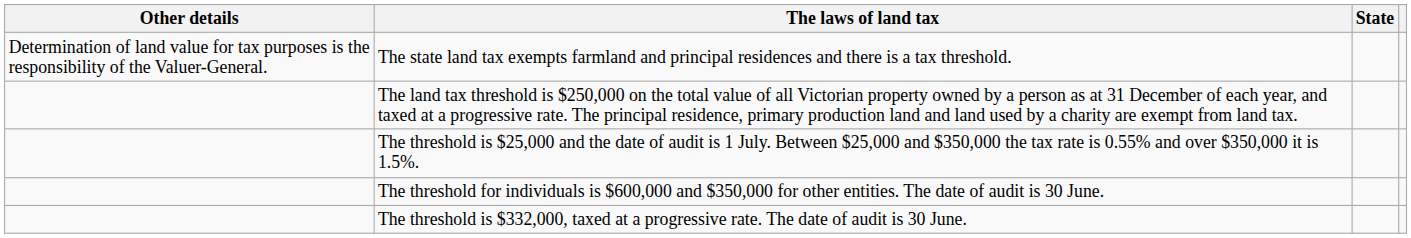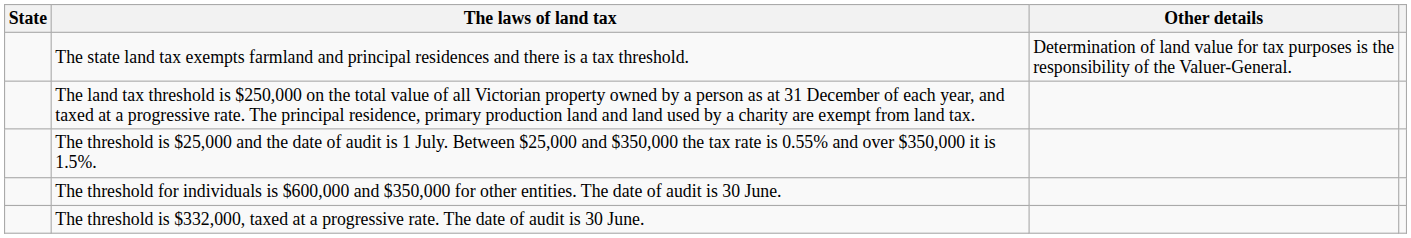columns swapped: (1375, 18) <-> (189, 18)
